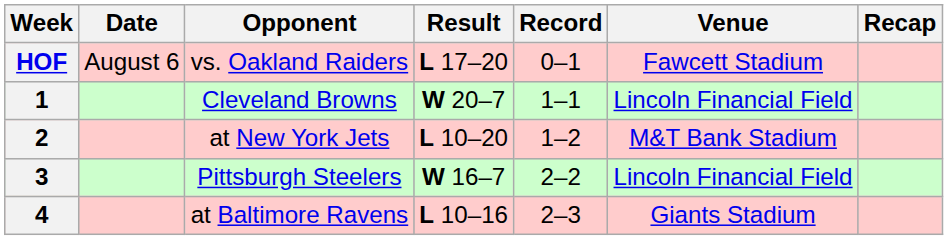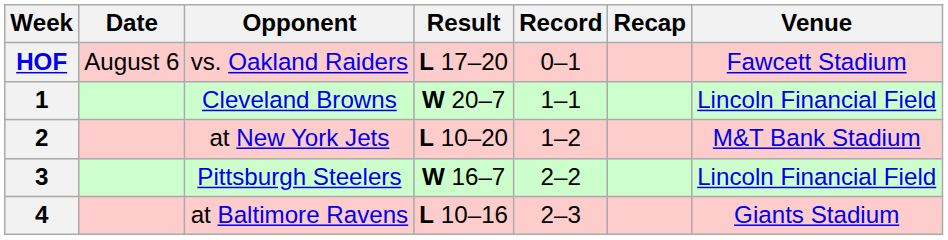columns swapped: (733, 23) <-> (900, 23)
